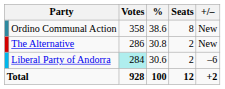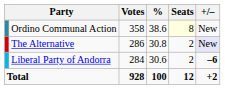(191, 28) no background -> (191, 28) lightyellow background
(208, 44) no background -> (208, 44) lavender background
(137, 60) paleturquoise background -> (137, 60) no background
(212, 60) normal -> (212, 60) bold
